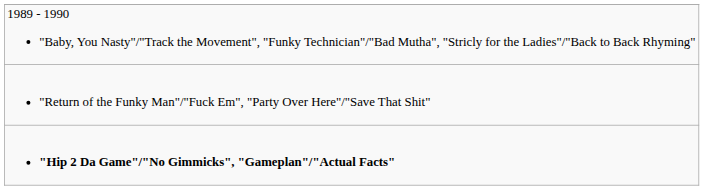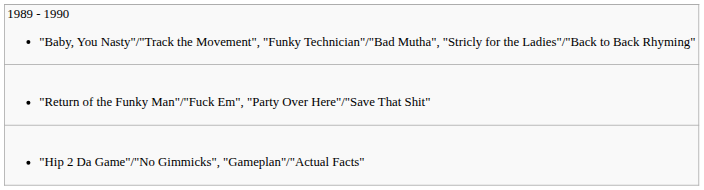(351, 162) bold -> (351, 162) normal
